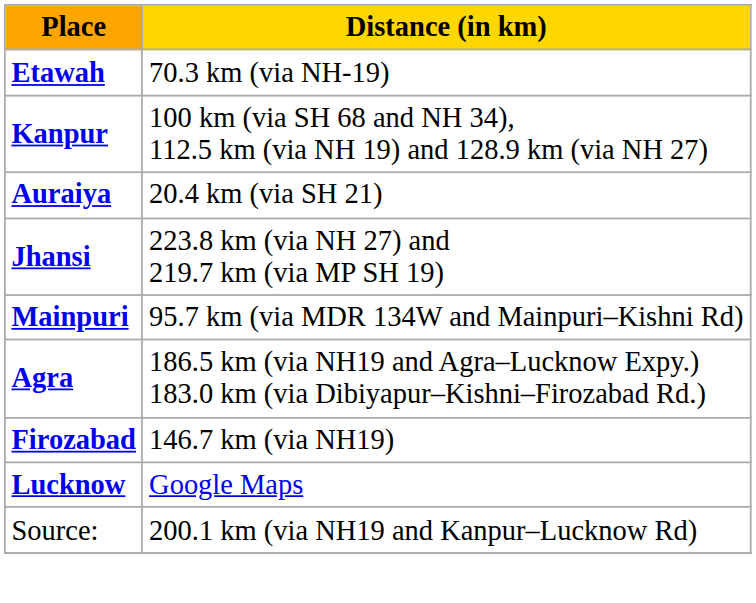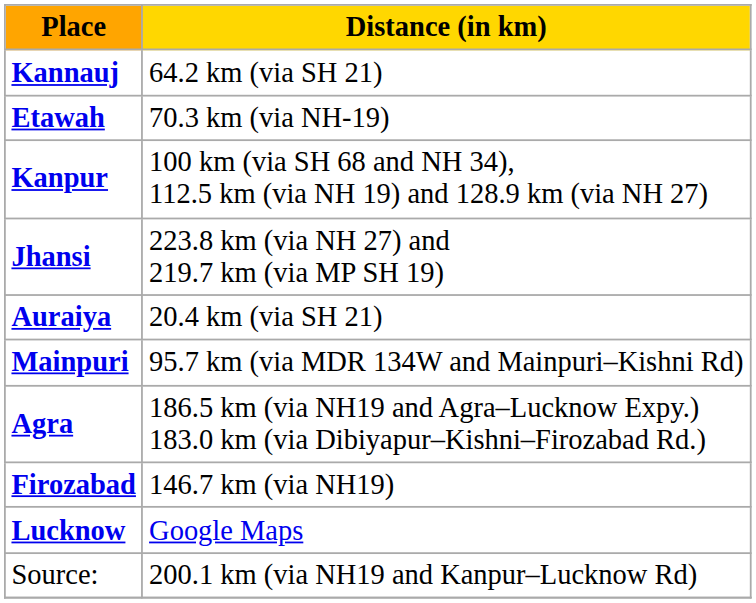+ row: (65, 72)
rows swapped: (51, 255) <-> (61, 194)
